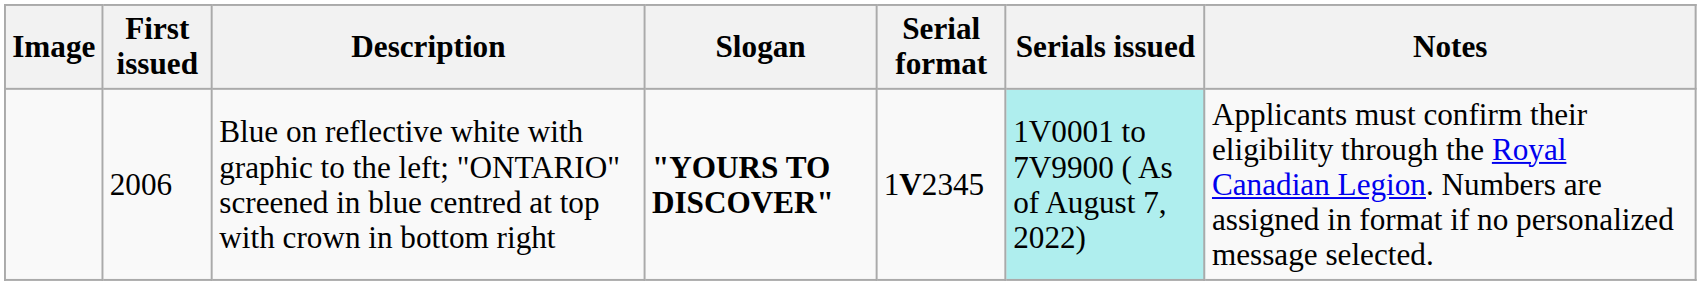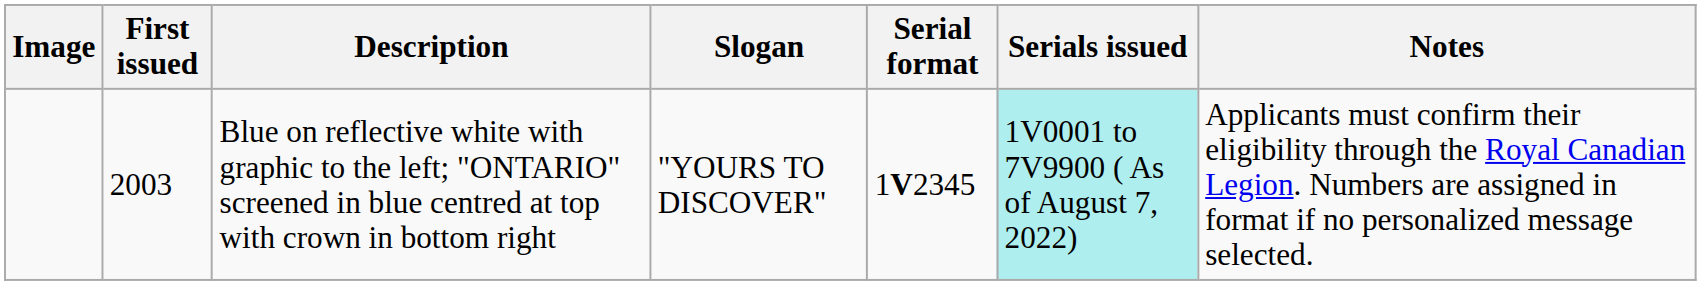(141, 184) 2006 -> (141, 184) 2003
(743, 184) bold -> (742, 184) normal
